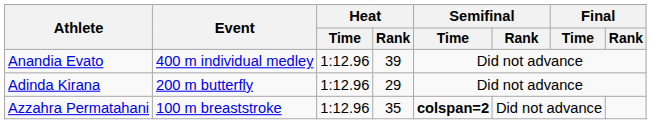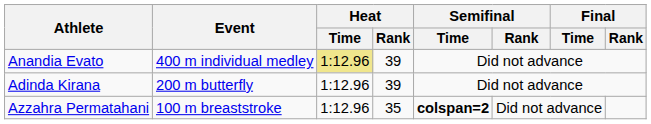(345, 62) no background -> (345, 62) khaki background
(393, 85) 29 -> (393, 85) 39
